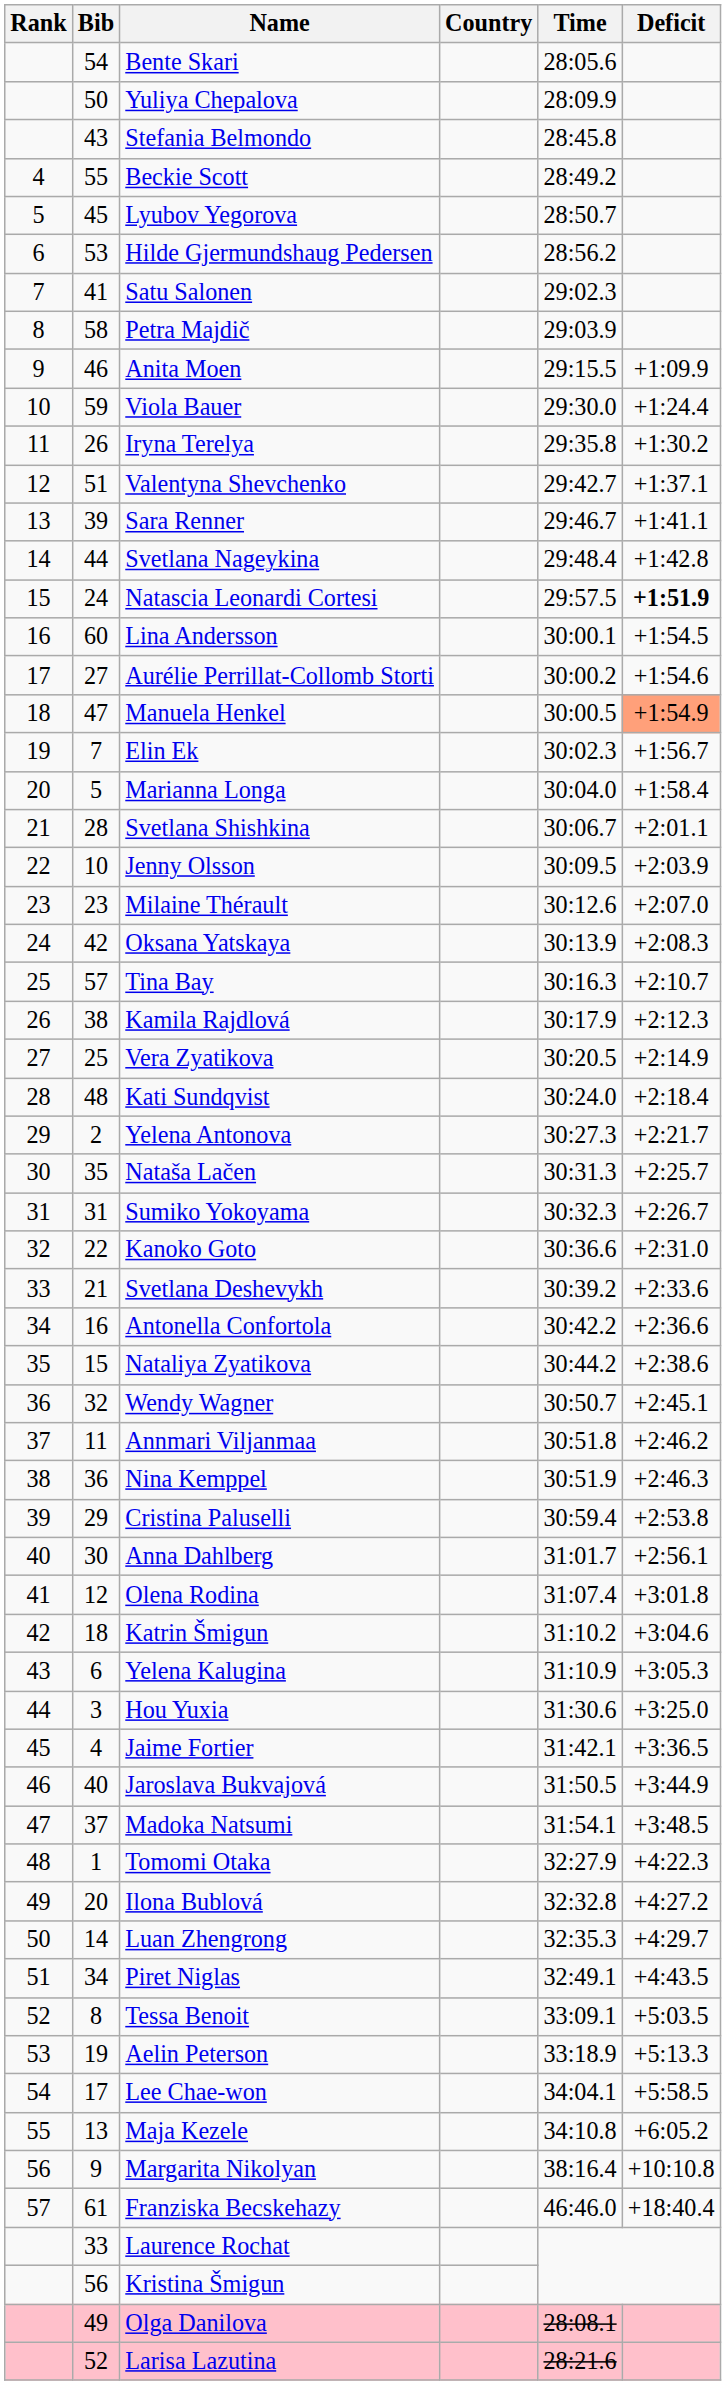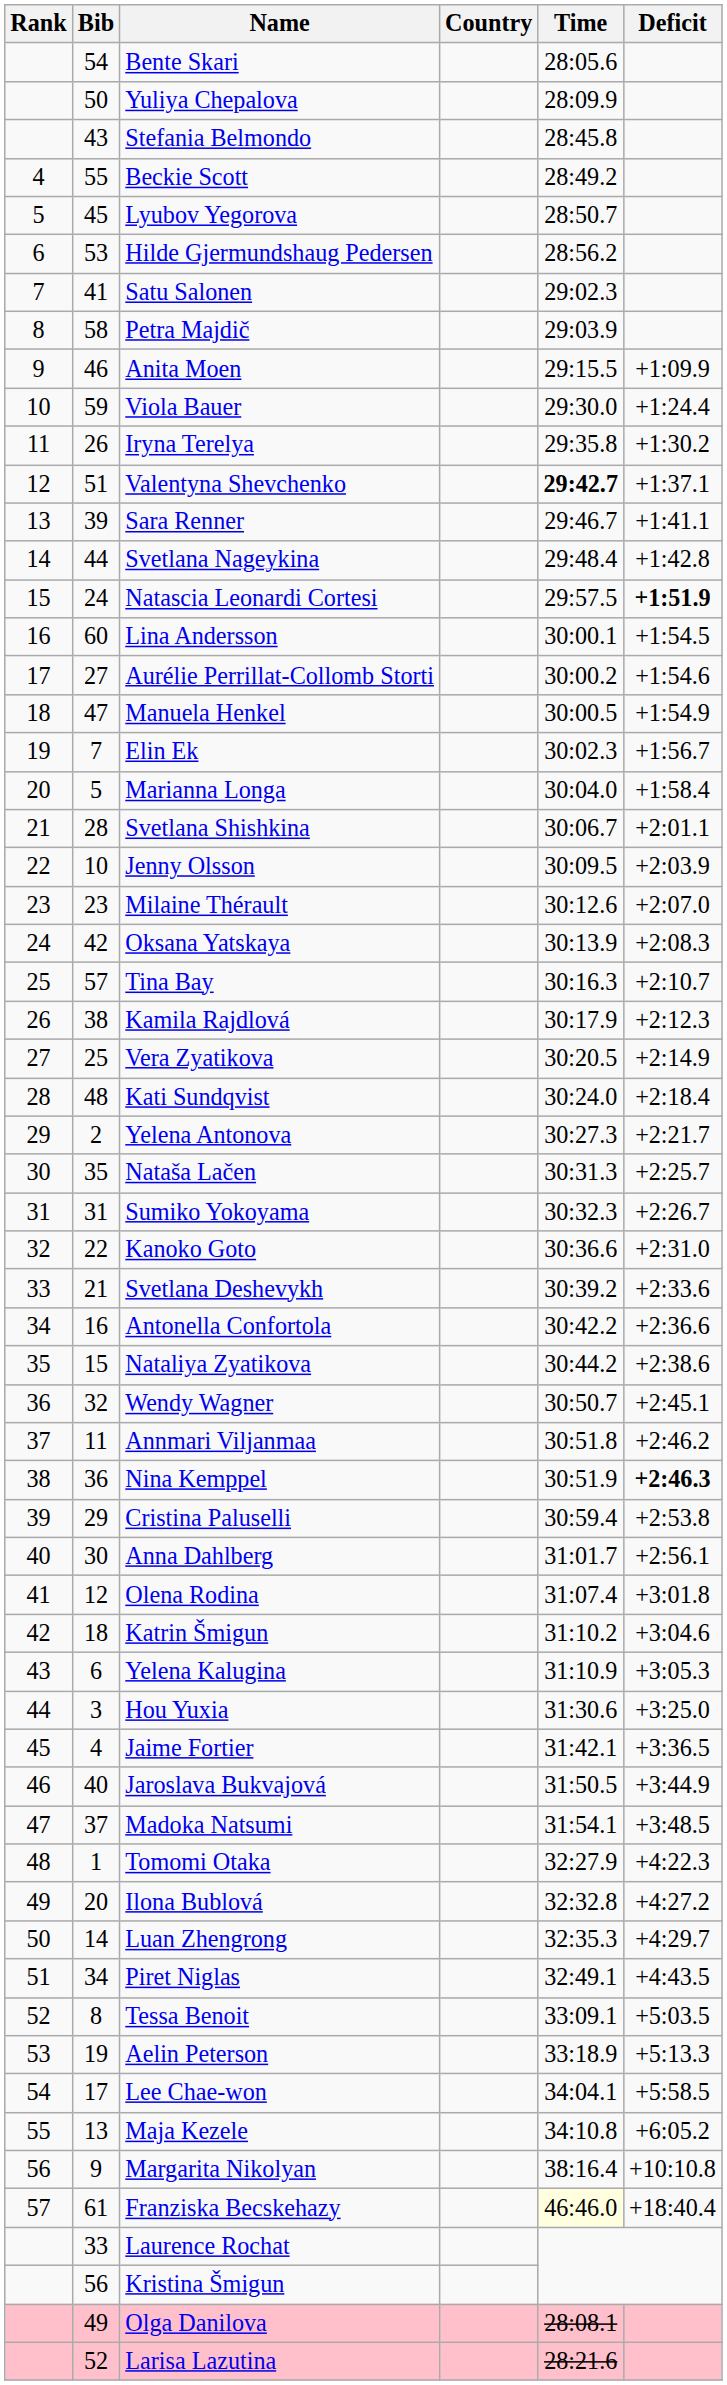(580, 483) normal -> (581, 483) bold
(671, 713) lightsalmon background -> (672, 713) no background
(671, 1479) normal -> (672, 1479) bold
(580, 2207) no background -> (581, 2207) lightyellow background
